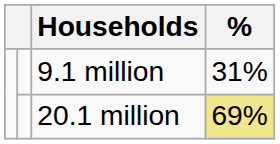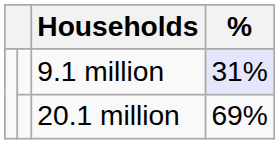(240, 71) no background -> (240, 71) lavender background
(240, 116) khaki background -> (240, 116) no background
